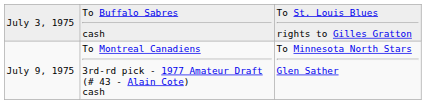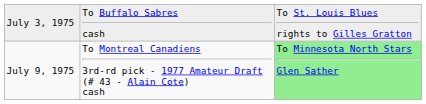(348, 60) no background -> (348, 60) lightgreen background
